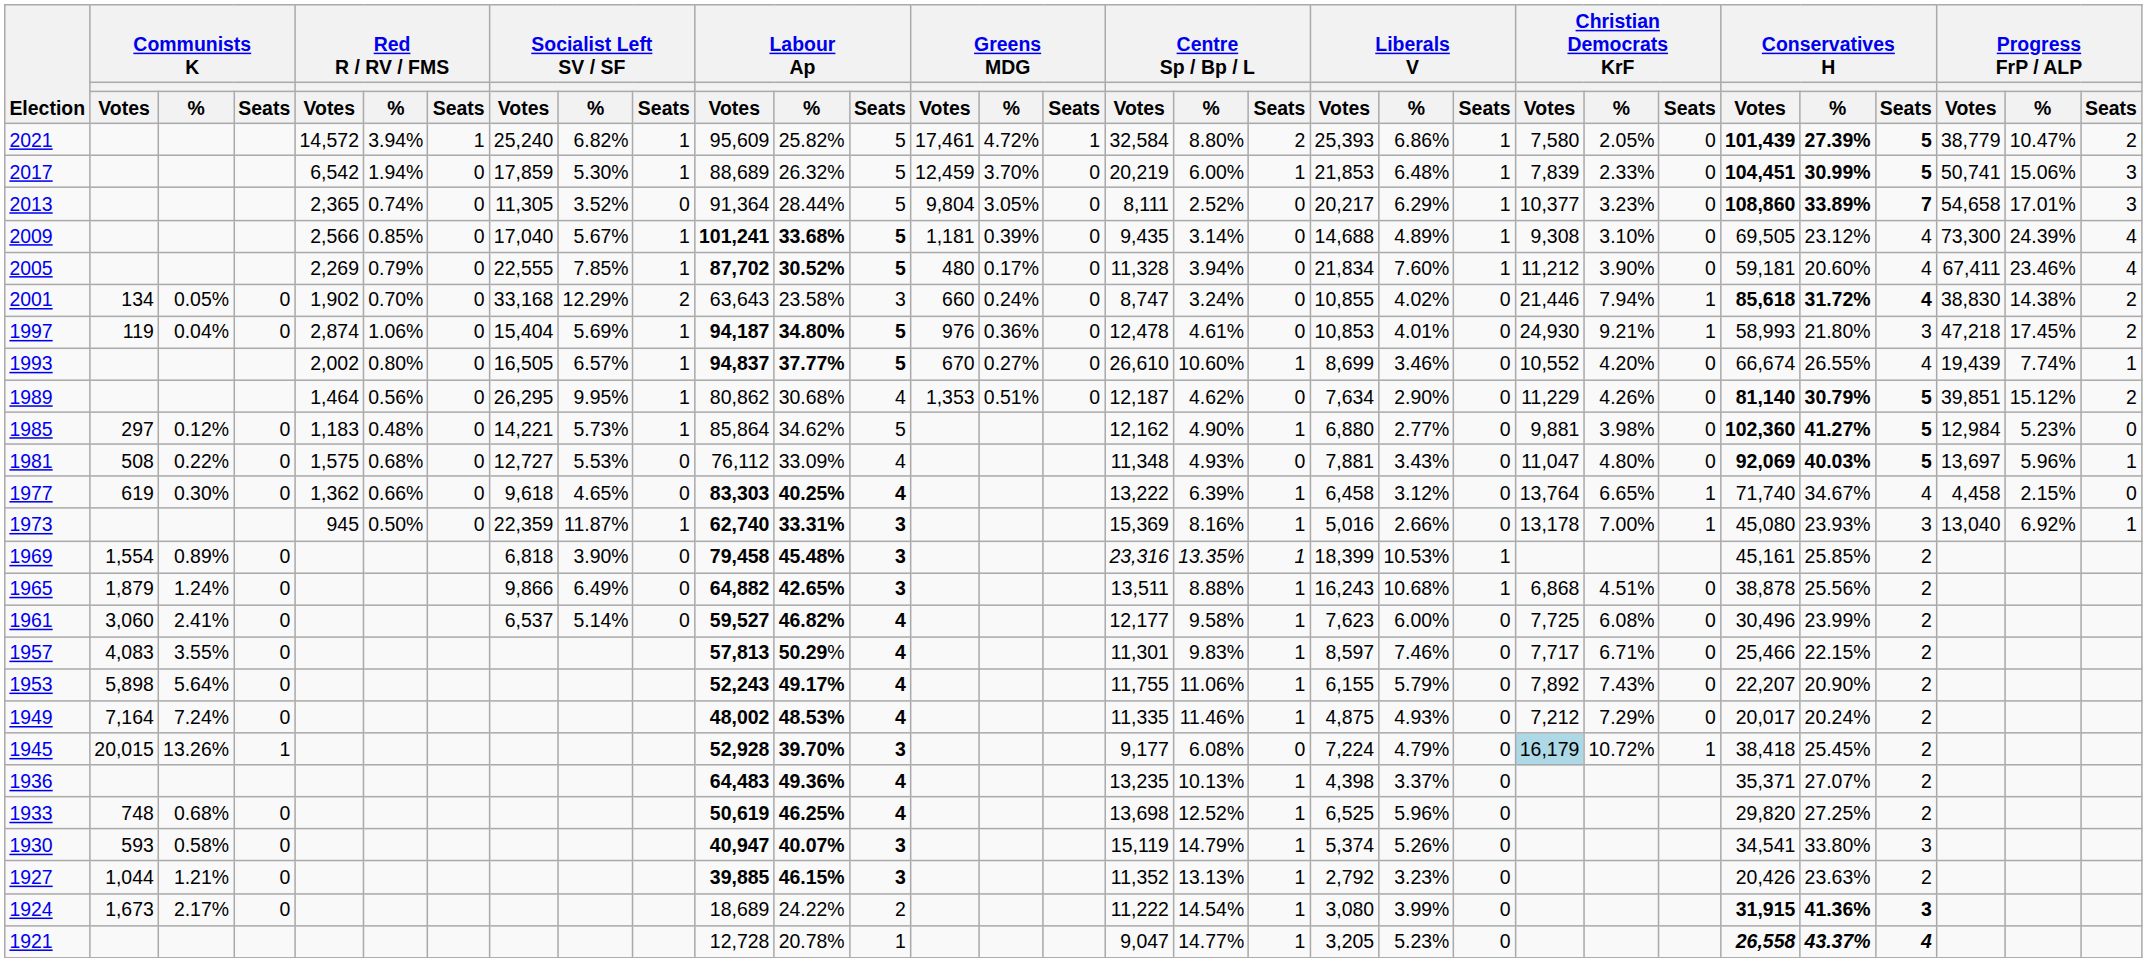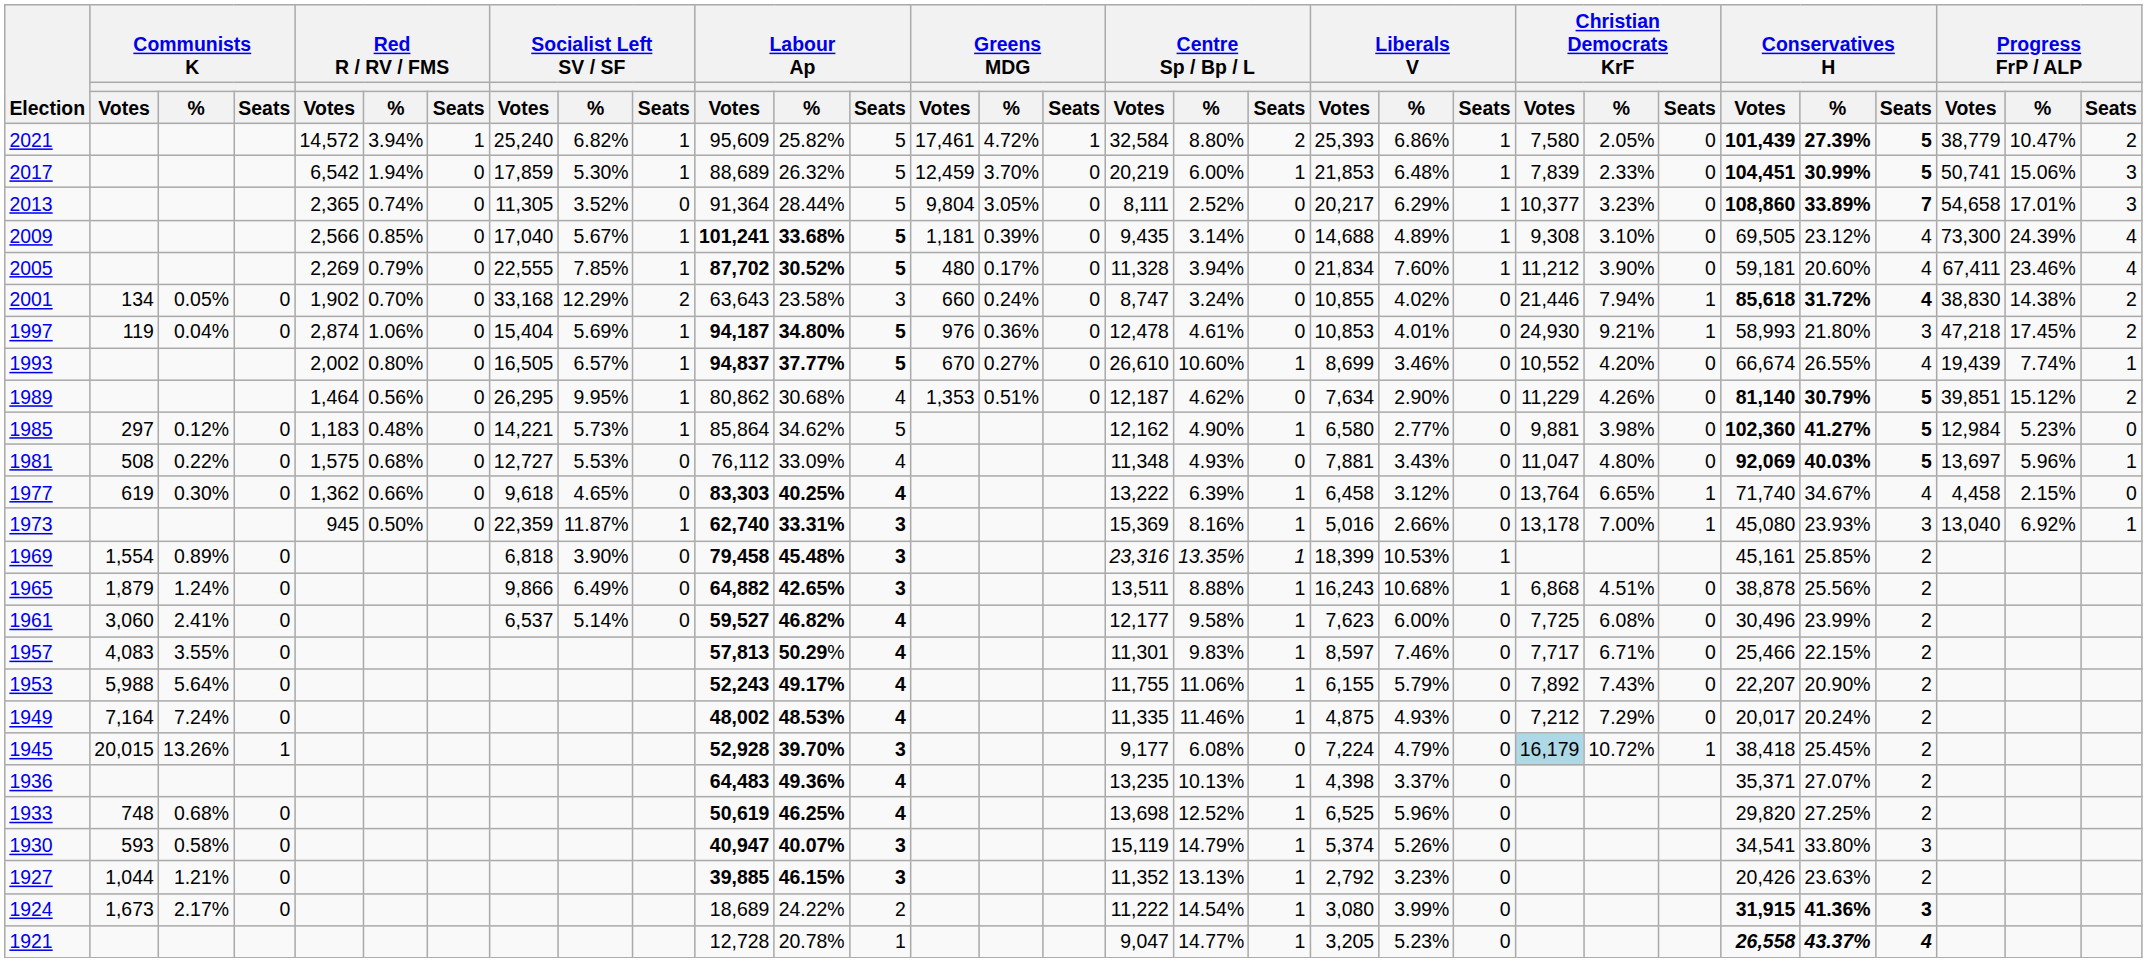(1350, 428) 6,880 -> (1350, 428) 6,580
(129, 685) 5,898 -> (129, 685) 5,988
